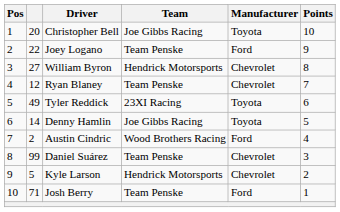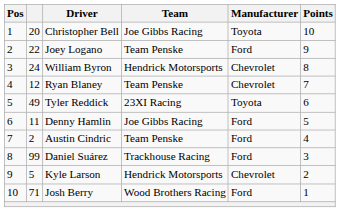(34, 66) 27 -> (34, 66) 24
(34, 120) 14 -> (34, 120) 11
(246, 120) Toyota -> (241, 120) Ford
(175, 138) Wood Brothers Racing -> (153, 138) Team Penske
(153, 156) Team Penske -> (167, 156) Trackhouse Racing
(253, 156) Chevrolet -> (241, 156) Ford
(153, 192) Team Penske -> (175, 192) Wood Brothers Racing
